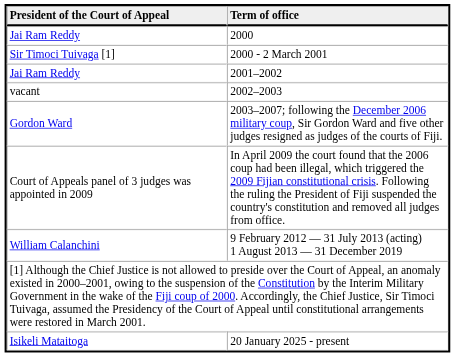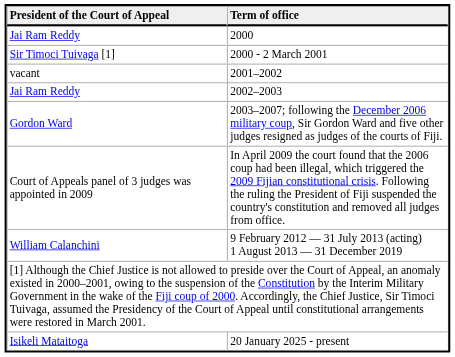(45, 73) Jai Ram Reddy -> (25, 73) vacant
(25, 91) vacant -> (45, 91) Jai Ram Reddy
